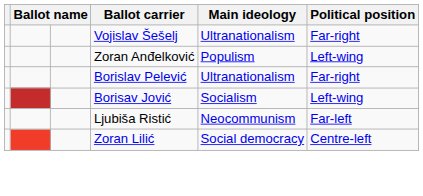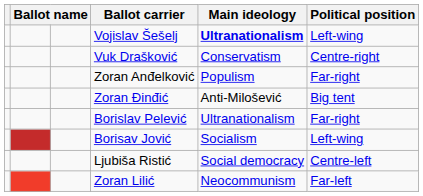(248, 35) normal -> (252, 35) bold
(335, 35) Far-right -> (337, 35) Left-wing
+ row: (136, 56)
(337, 56) Left-wing -> (335, 77) Far-right
+ row: (131, 98)
(248, 118) Neocommunism -> (252, 160) Social democracy
(331, 118) Far-left -> (341, 160) Centre-left
(252, 139) Social democracy -> (248, 181) Neocommunism
(341, 139) Centre-left -> (331, 181) Far-left
